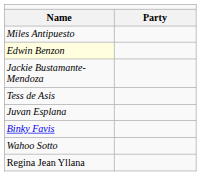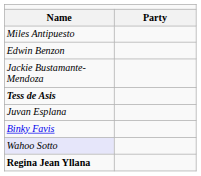(36, 51) lightyellow background -> (36, 51) no background
(31, 96) normal -> (31, 96) bold
(32, 146) no background -> (32, 146) lavender background
(46, 162) normal -> (49, 162) bold
